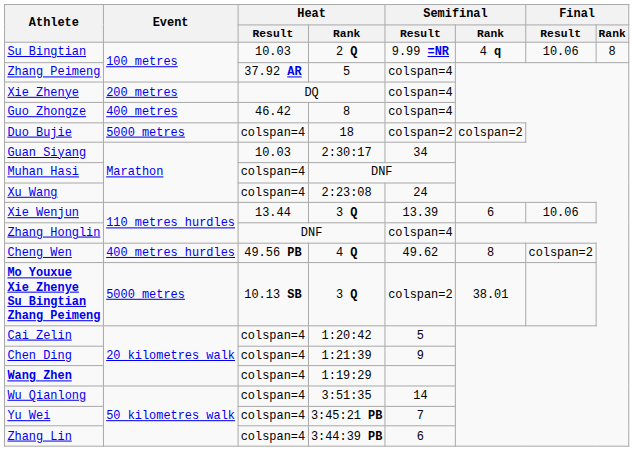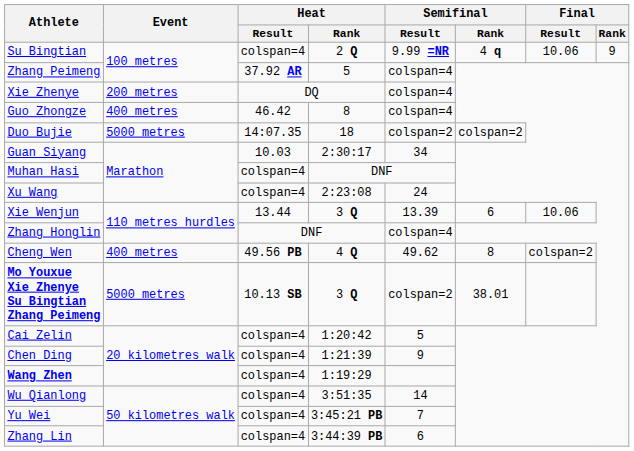(273, 52) 10.03 -> (273, 52) colspan=4
(612, 52) 8 -> (612, 52) 9
(273, 132) colspan=4 -> (273, 132) 14:07.35
(171, 253) 400 metres hurdles -> (142, 253) 400 metres
